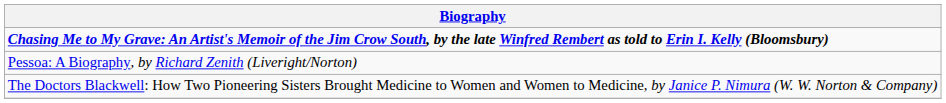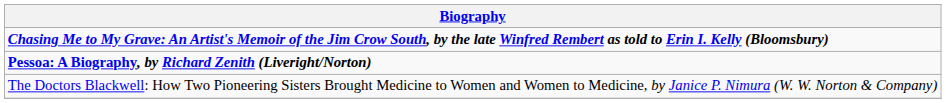(182, 62) normal -> (190, 62) bold
